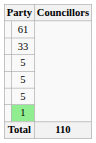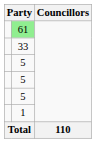(23, 29) no background -> (23, 29) lightgreen background
(23, 113) lightgreen background -> (23, 113) no background
